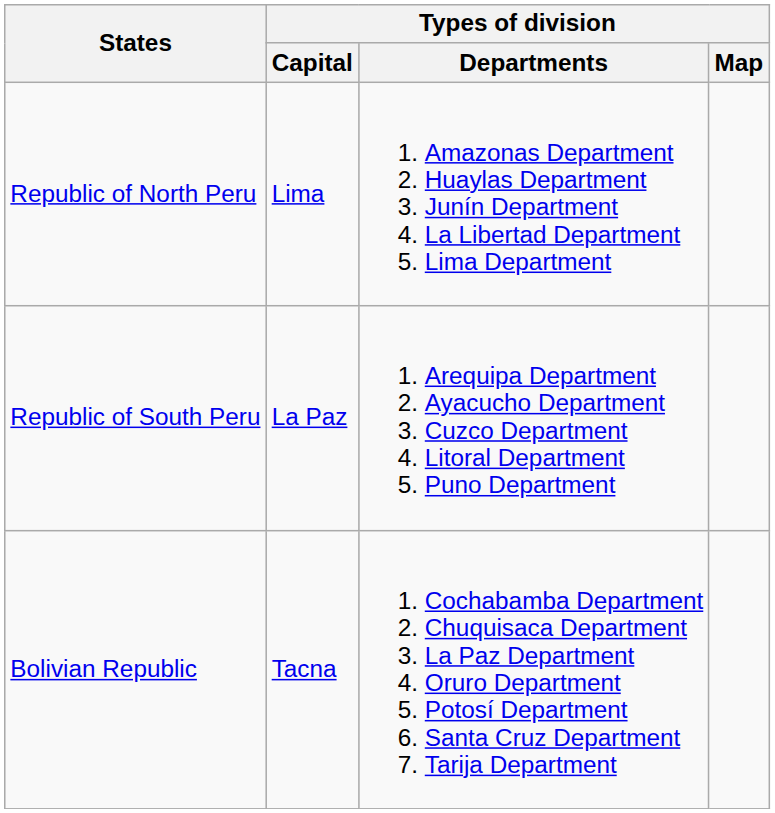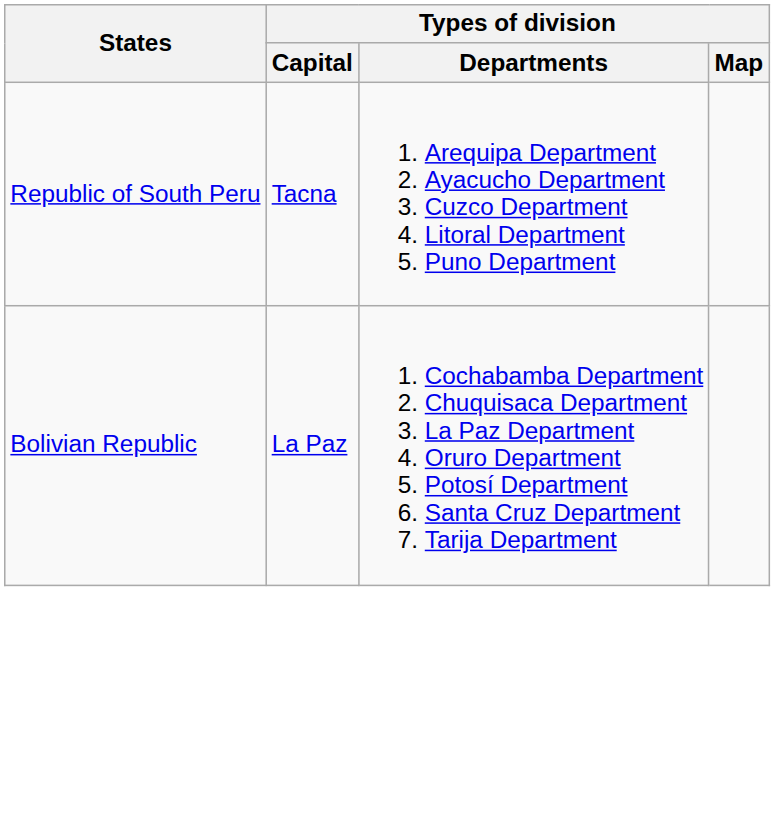- row: (133, 193)
(310, 417) La Paz -> (304, 193) Tacna
(304, 669) Tacna -> (310, 445) La Paz
